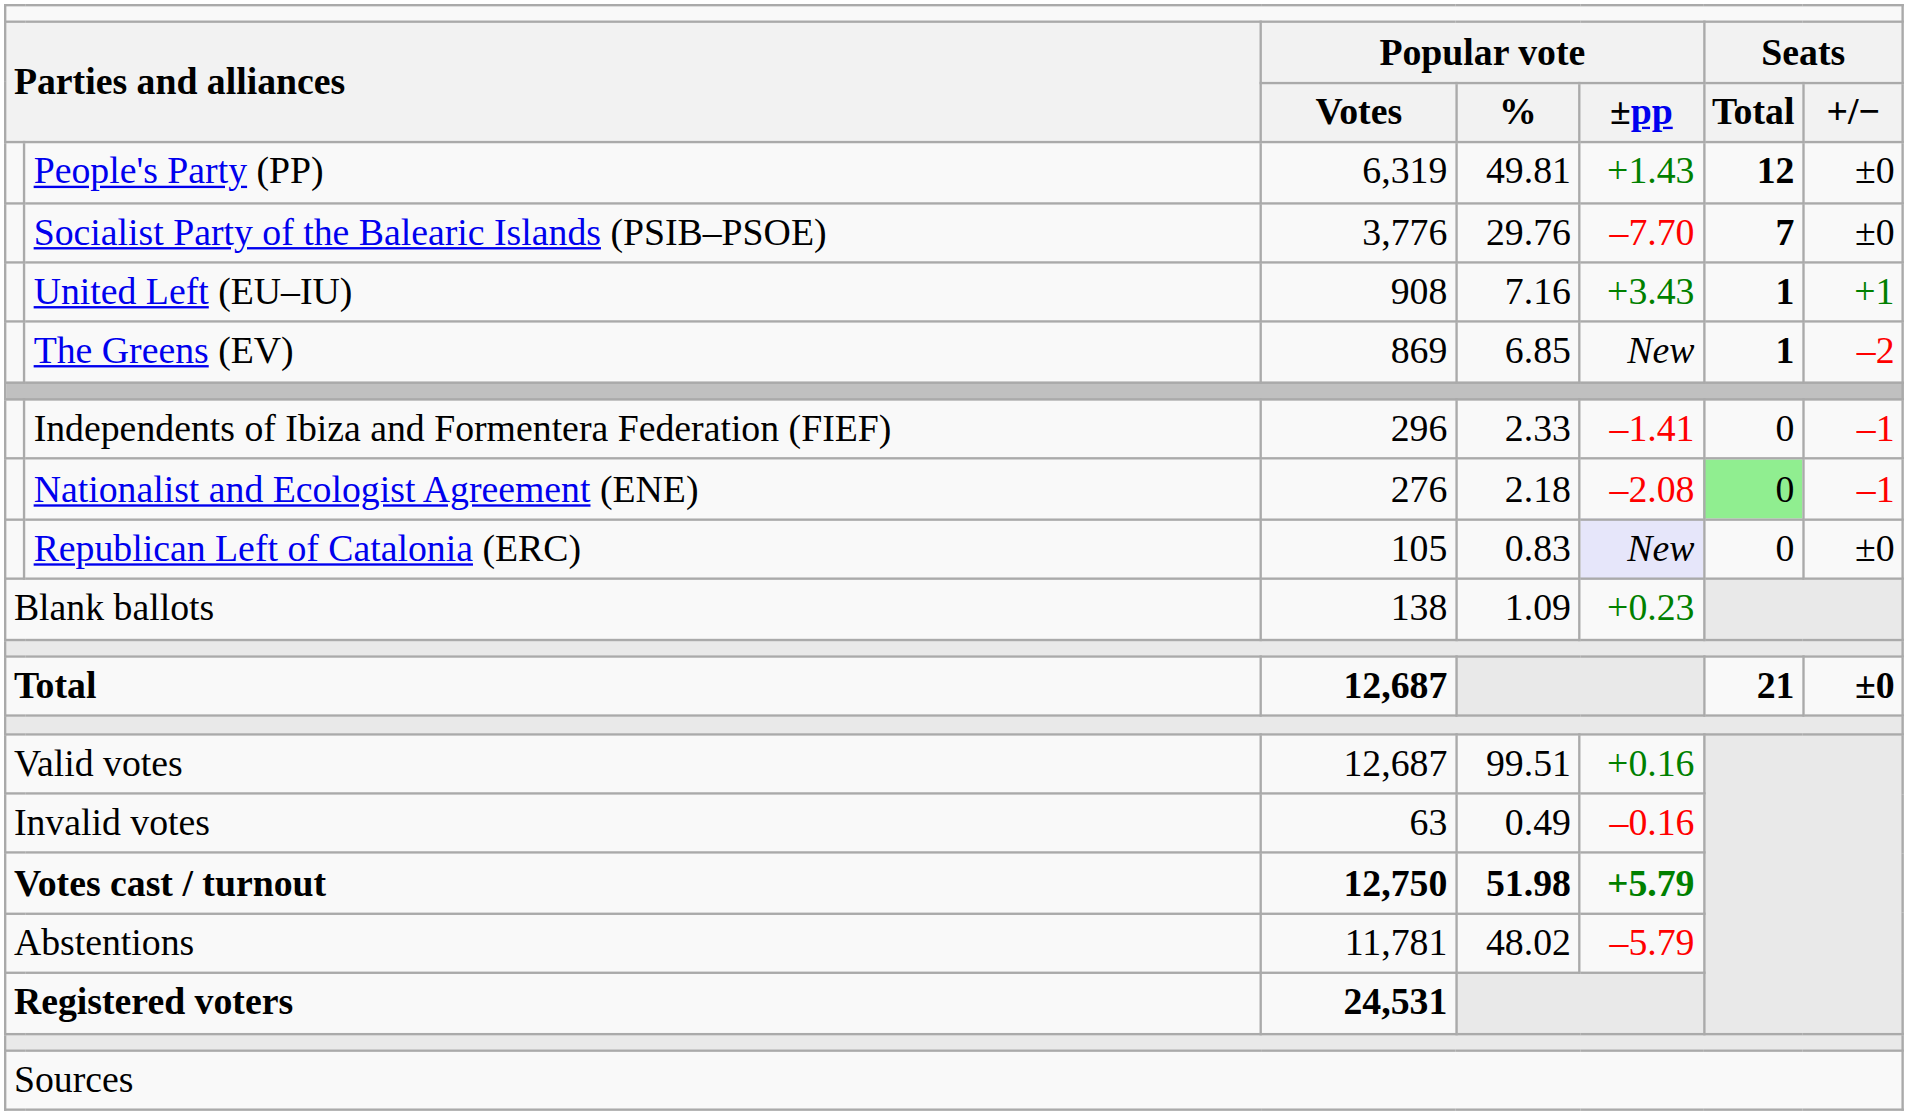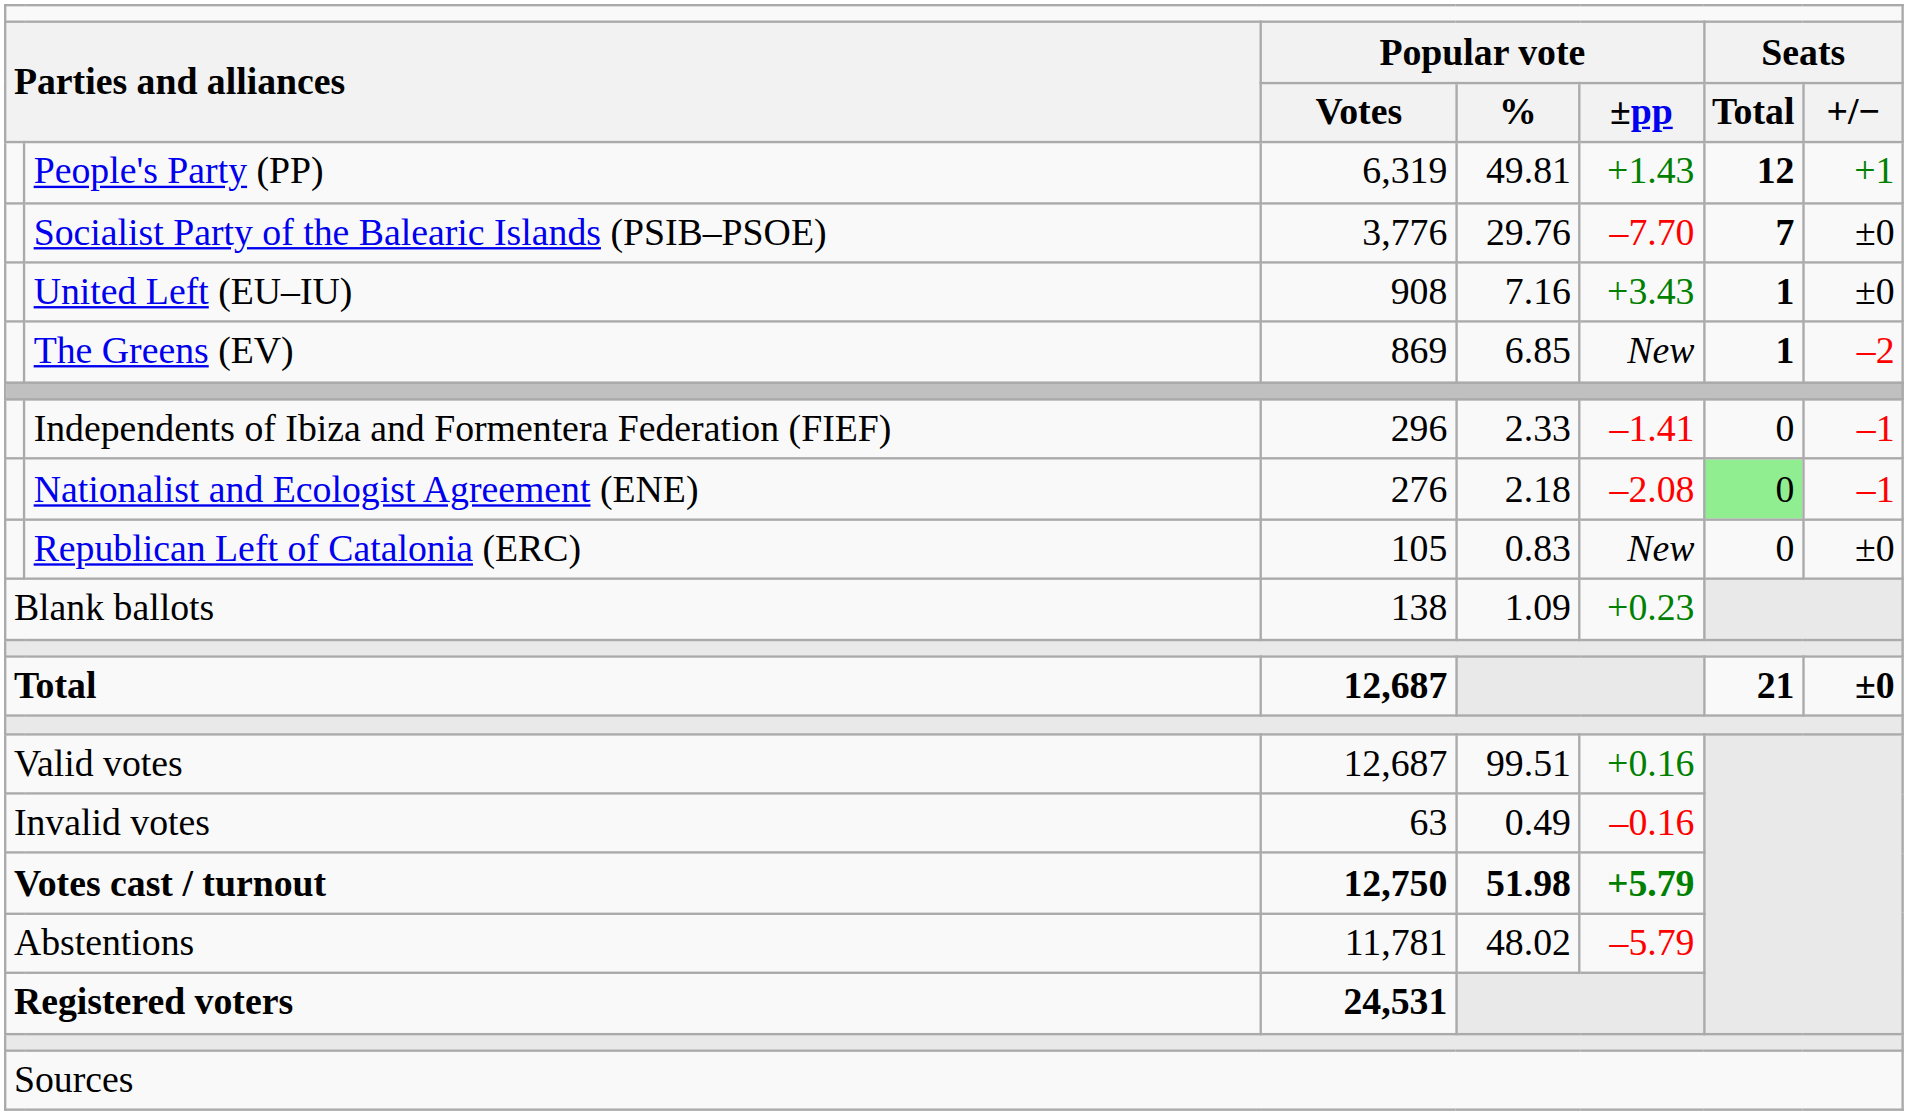(1875, 171) ±0 -> (1874, 171) +1
(1874, 291) +1 -> (1875, 291) ±0
(1661, 548) lavender background -> (1661, 548) no background
